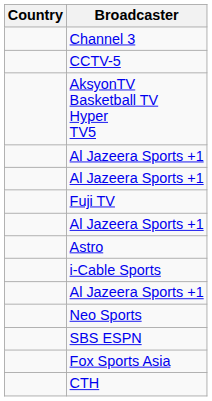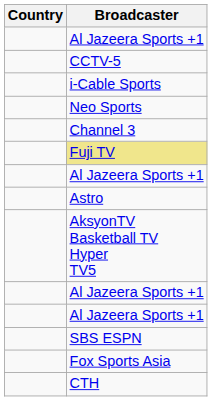(102, 38) Channel 3 -> (137, 38) Al Jazeera Sports +1
(114, 108) AksyonTV Basketball TV Hyper TV5 -> (115, 84) i-Cable Sports
(137, 155) Al Jazeera Sports +1 -> (106, 107) Neo Sports
(137, 178) Al Jazeera Sports +1 -> (102, 130) Channel 3
(92, 201) no background -> (92, 152) khaki background
(115, 270) i-Cable Sports -> (114, 245) AksyonTV Basketball TV Hyper TV5
(106, 315) Neo Sports -> (137, 315) Al Jazeera Sports +1
